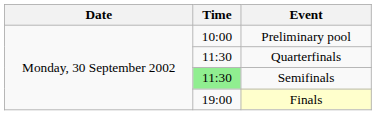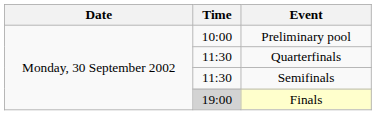(217, 78) lightgreen background -> (217, 78) no background
(217, 99) no background -> (217, 99) lightgrey background
